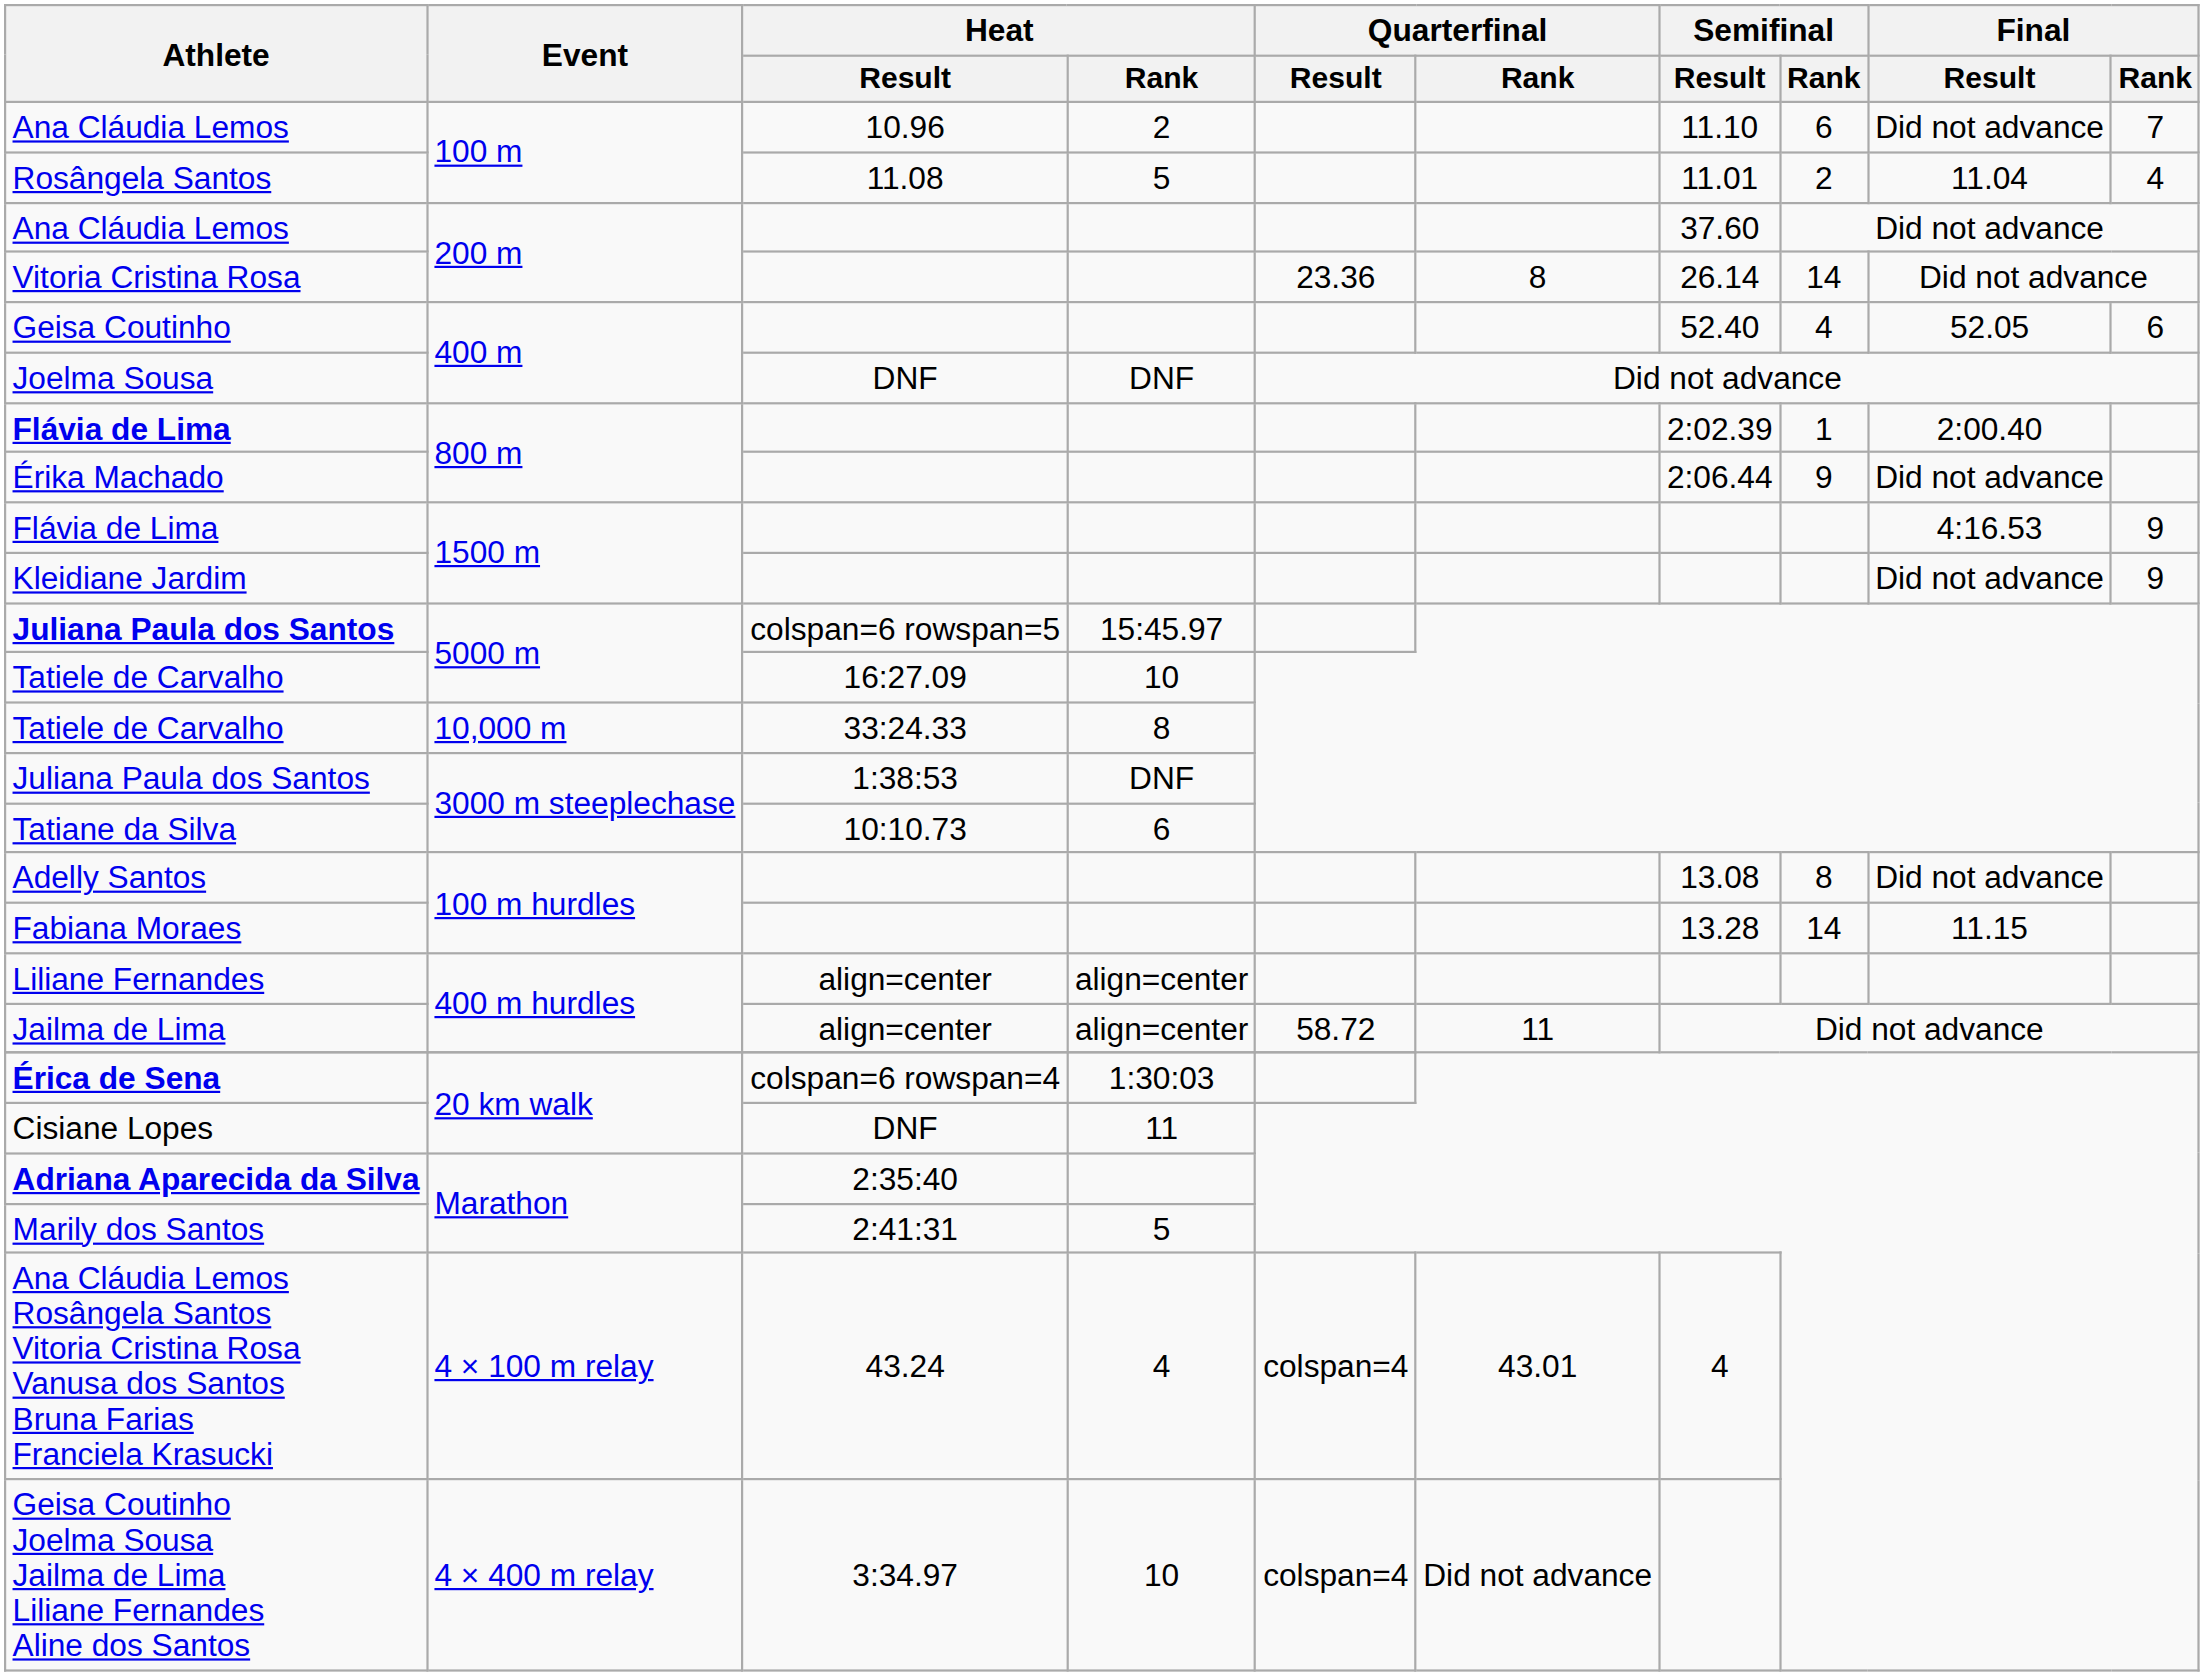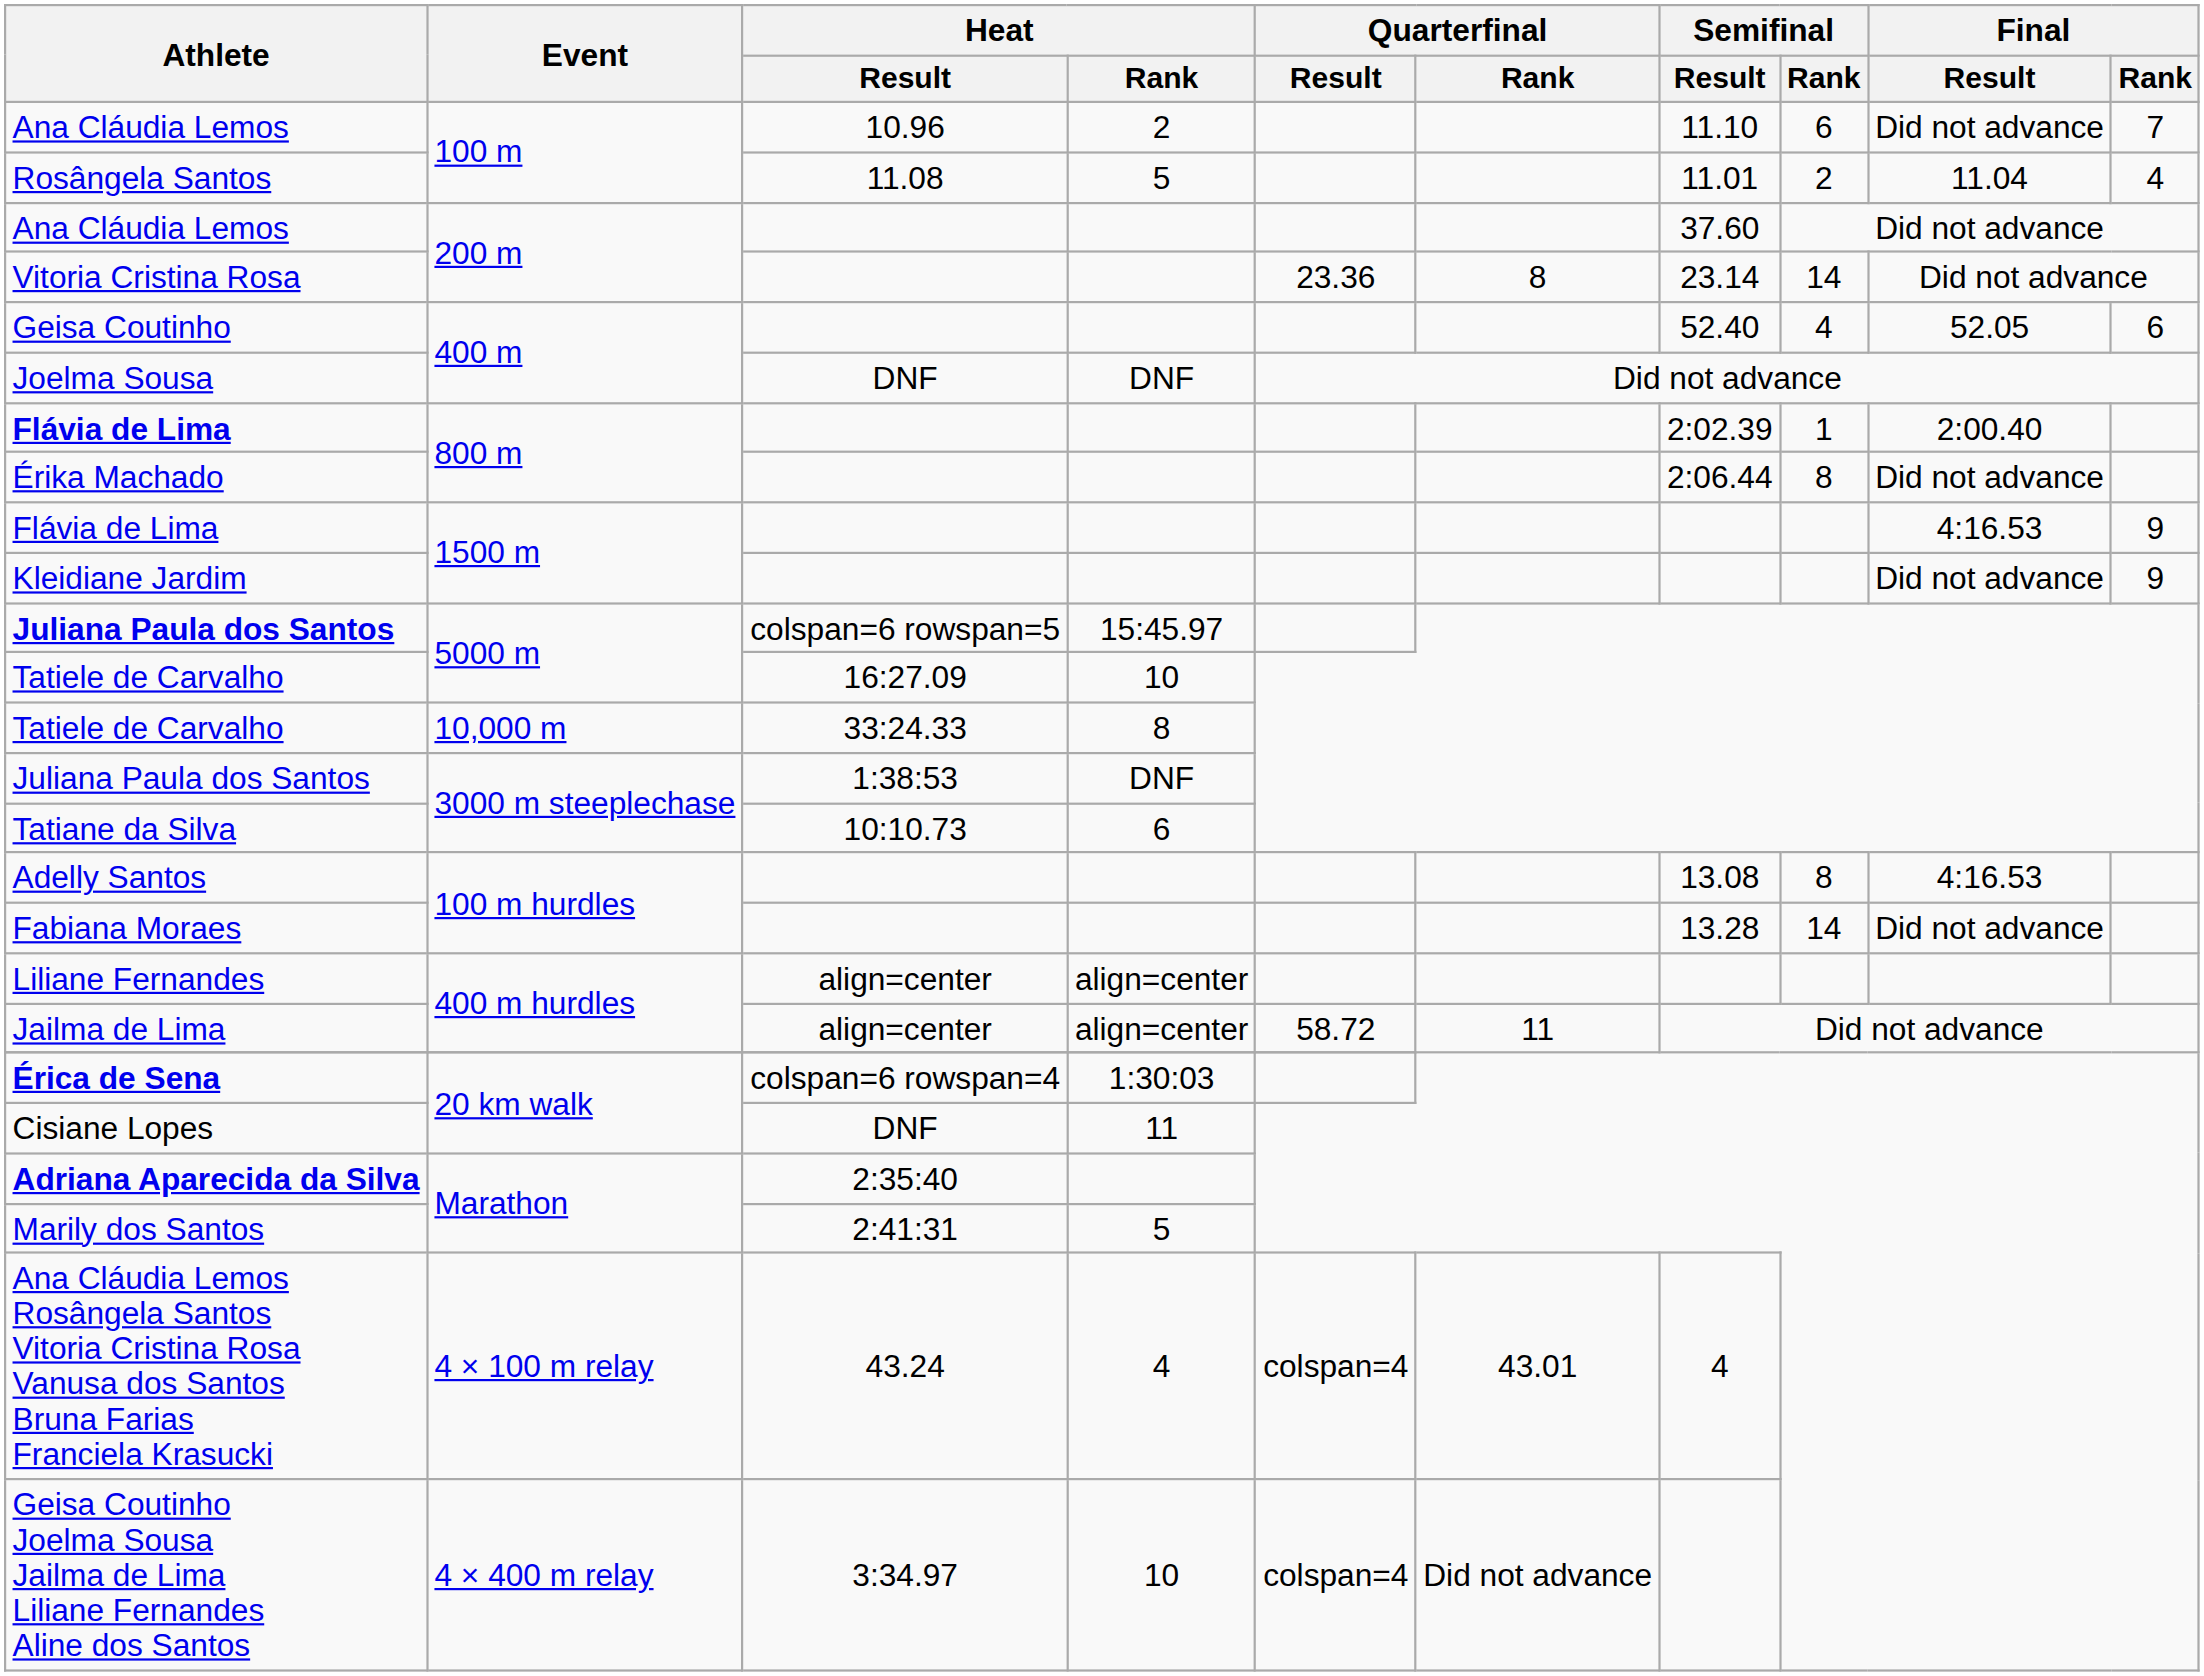(1720, 278) 26.14 -> (1720, 278) 23.14
(1824, 478) 9 -> (1824, 478) 8
(1990, 879) Did not advance -> (1990, 879) 4:16.53
(1990, 929) 11.15 -> (1990, 929) Did not advance
